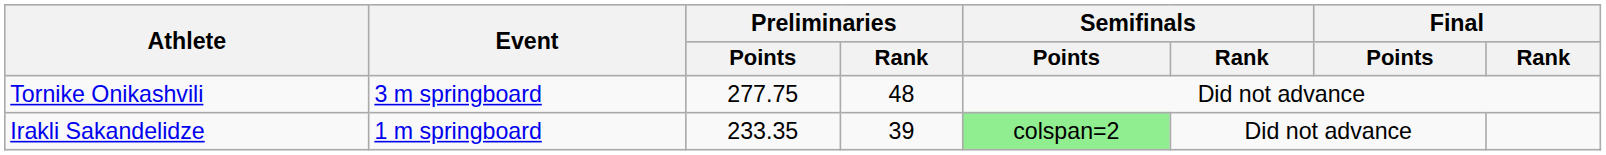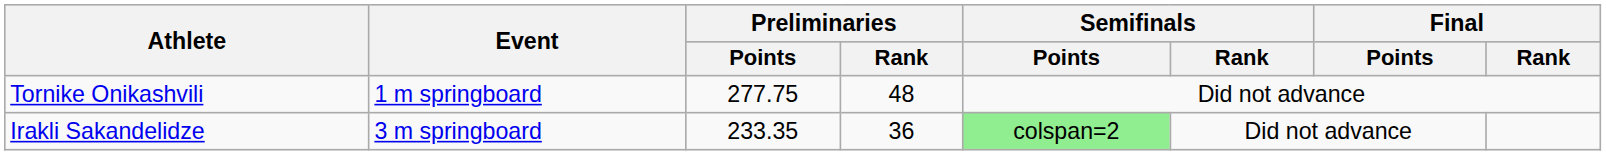(458, 95) 3 m springboard -> (458, 95) 1 m springboard
(458, 131) 1 m springboard -> (458, 131) 3 m springboard
(901, 131) 39 -> (901, 131) 36
